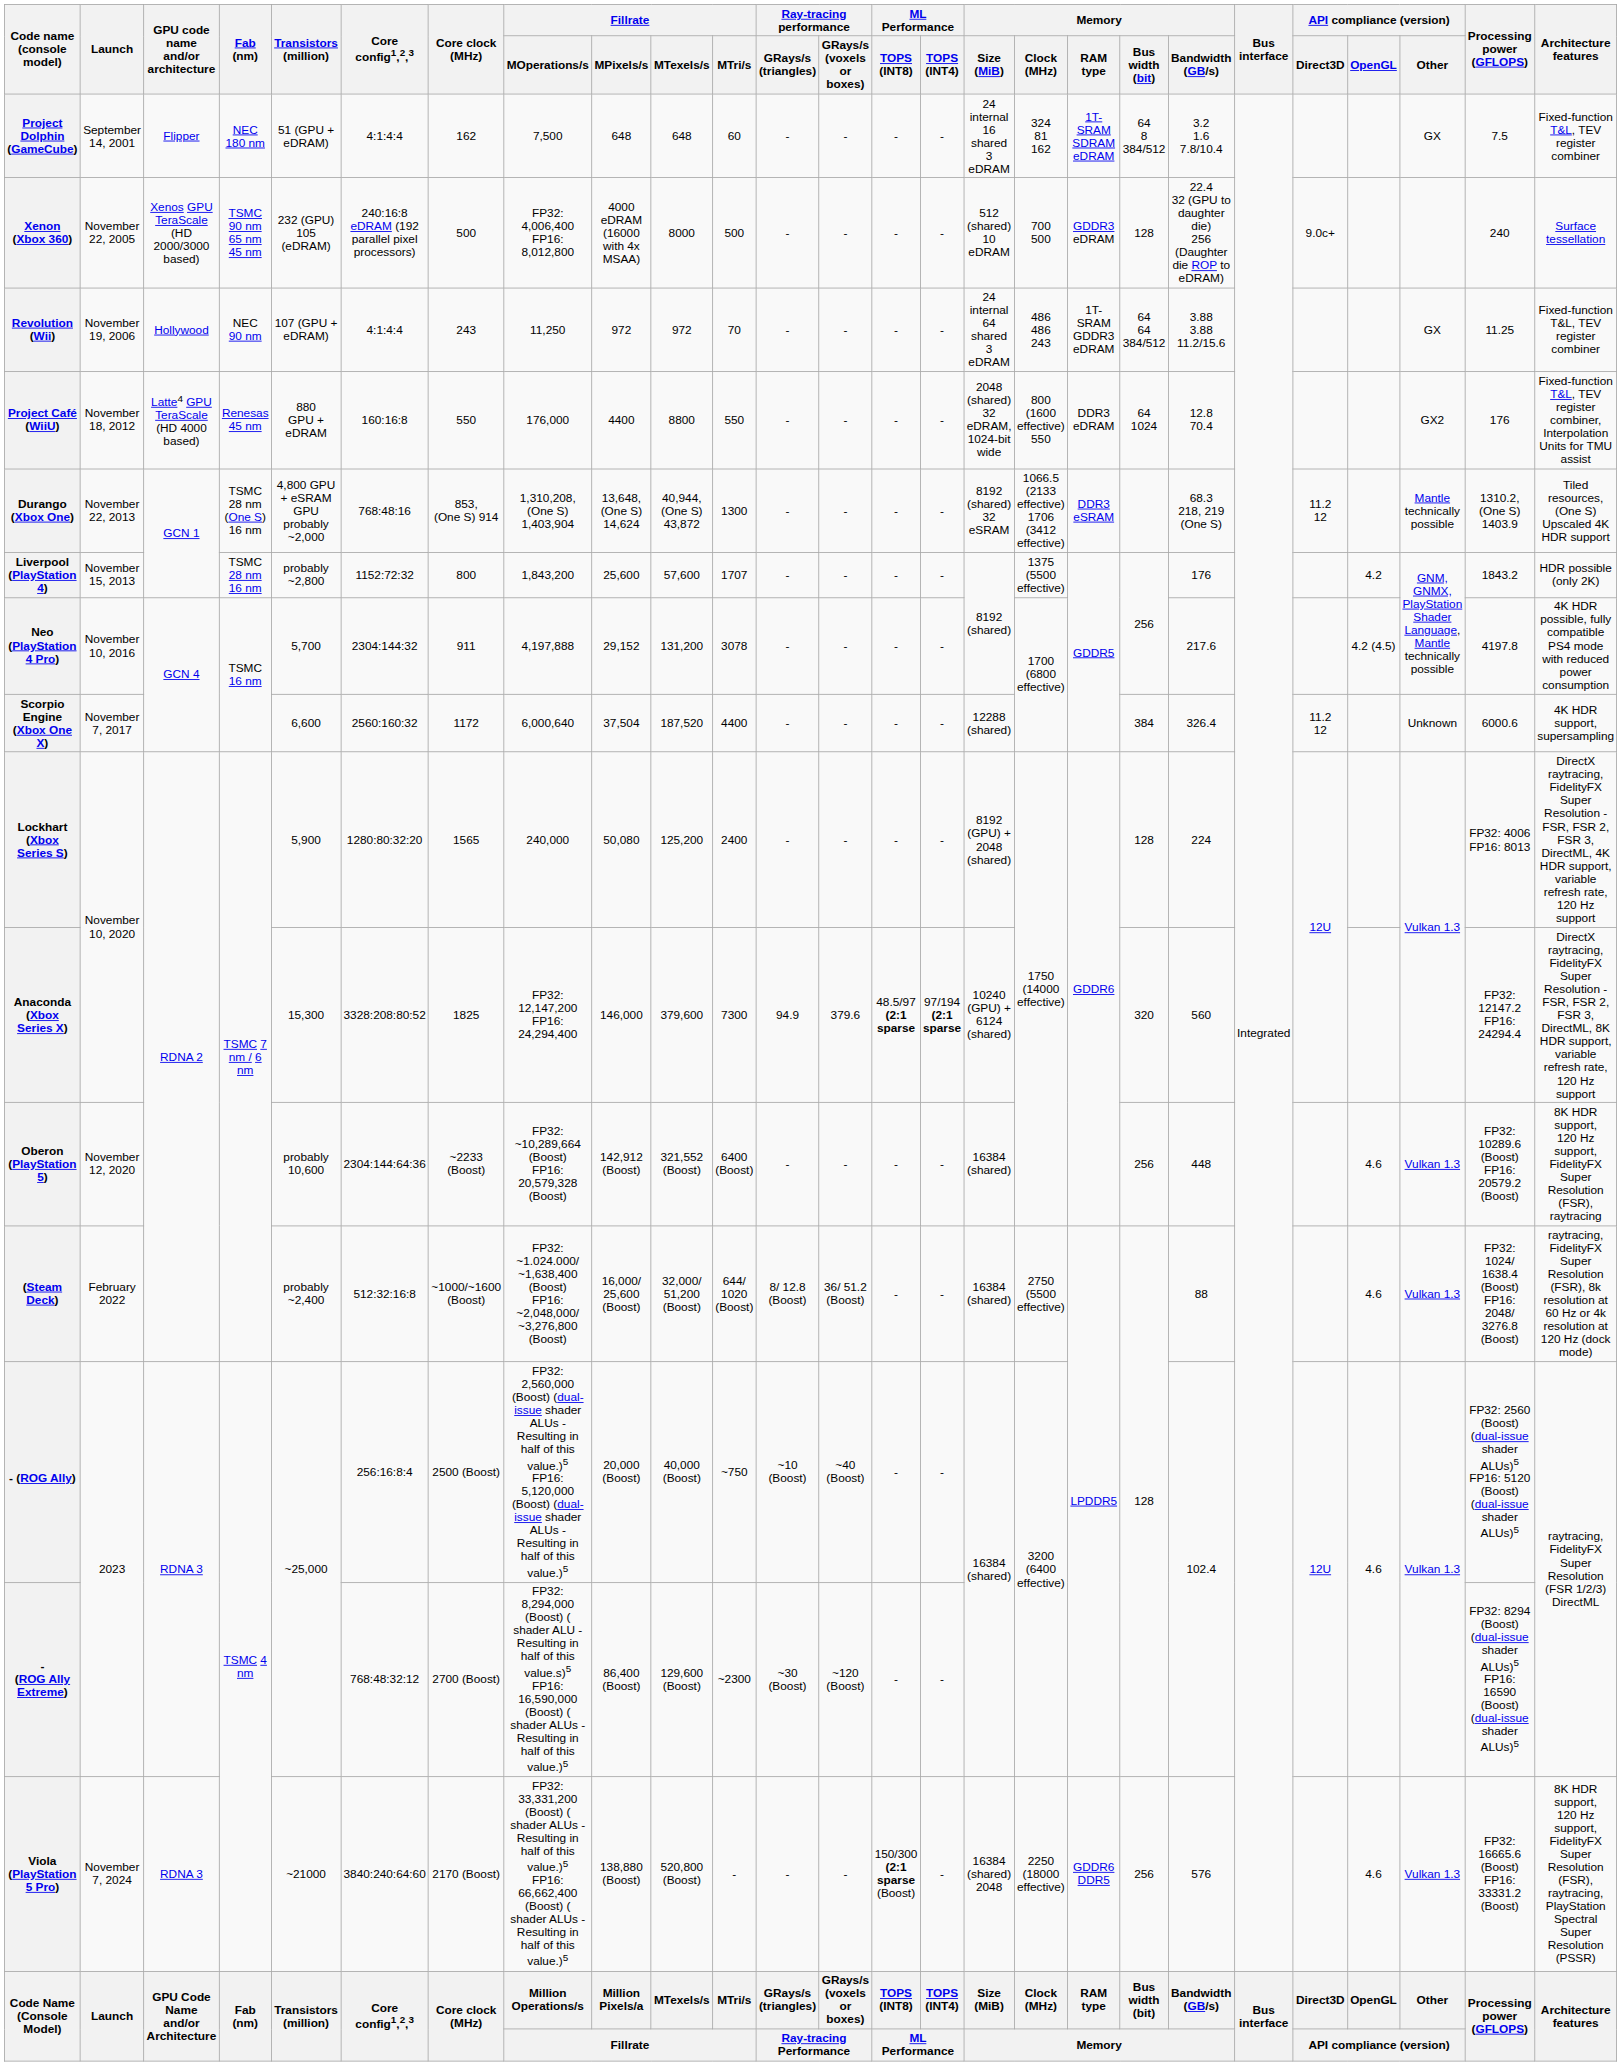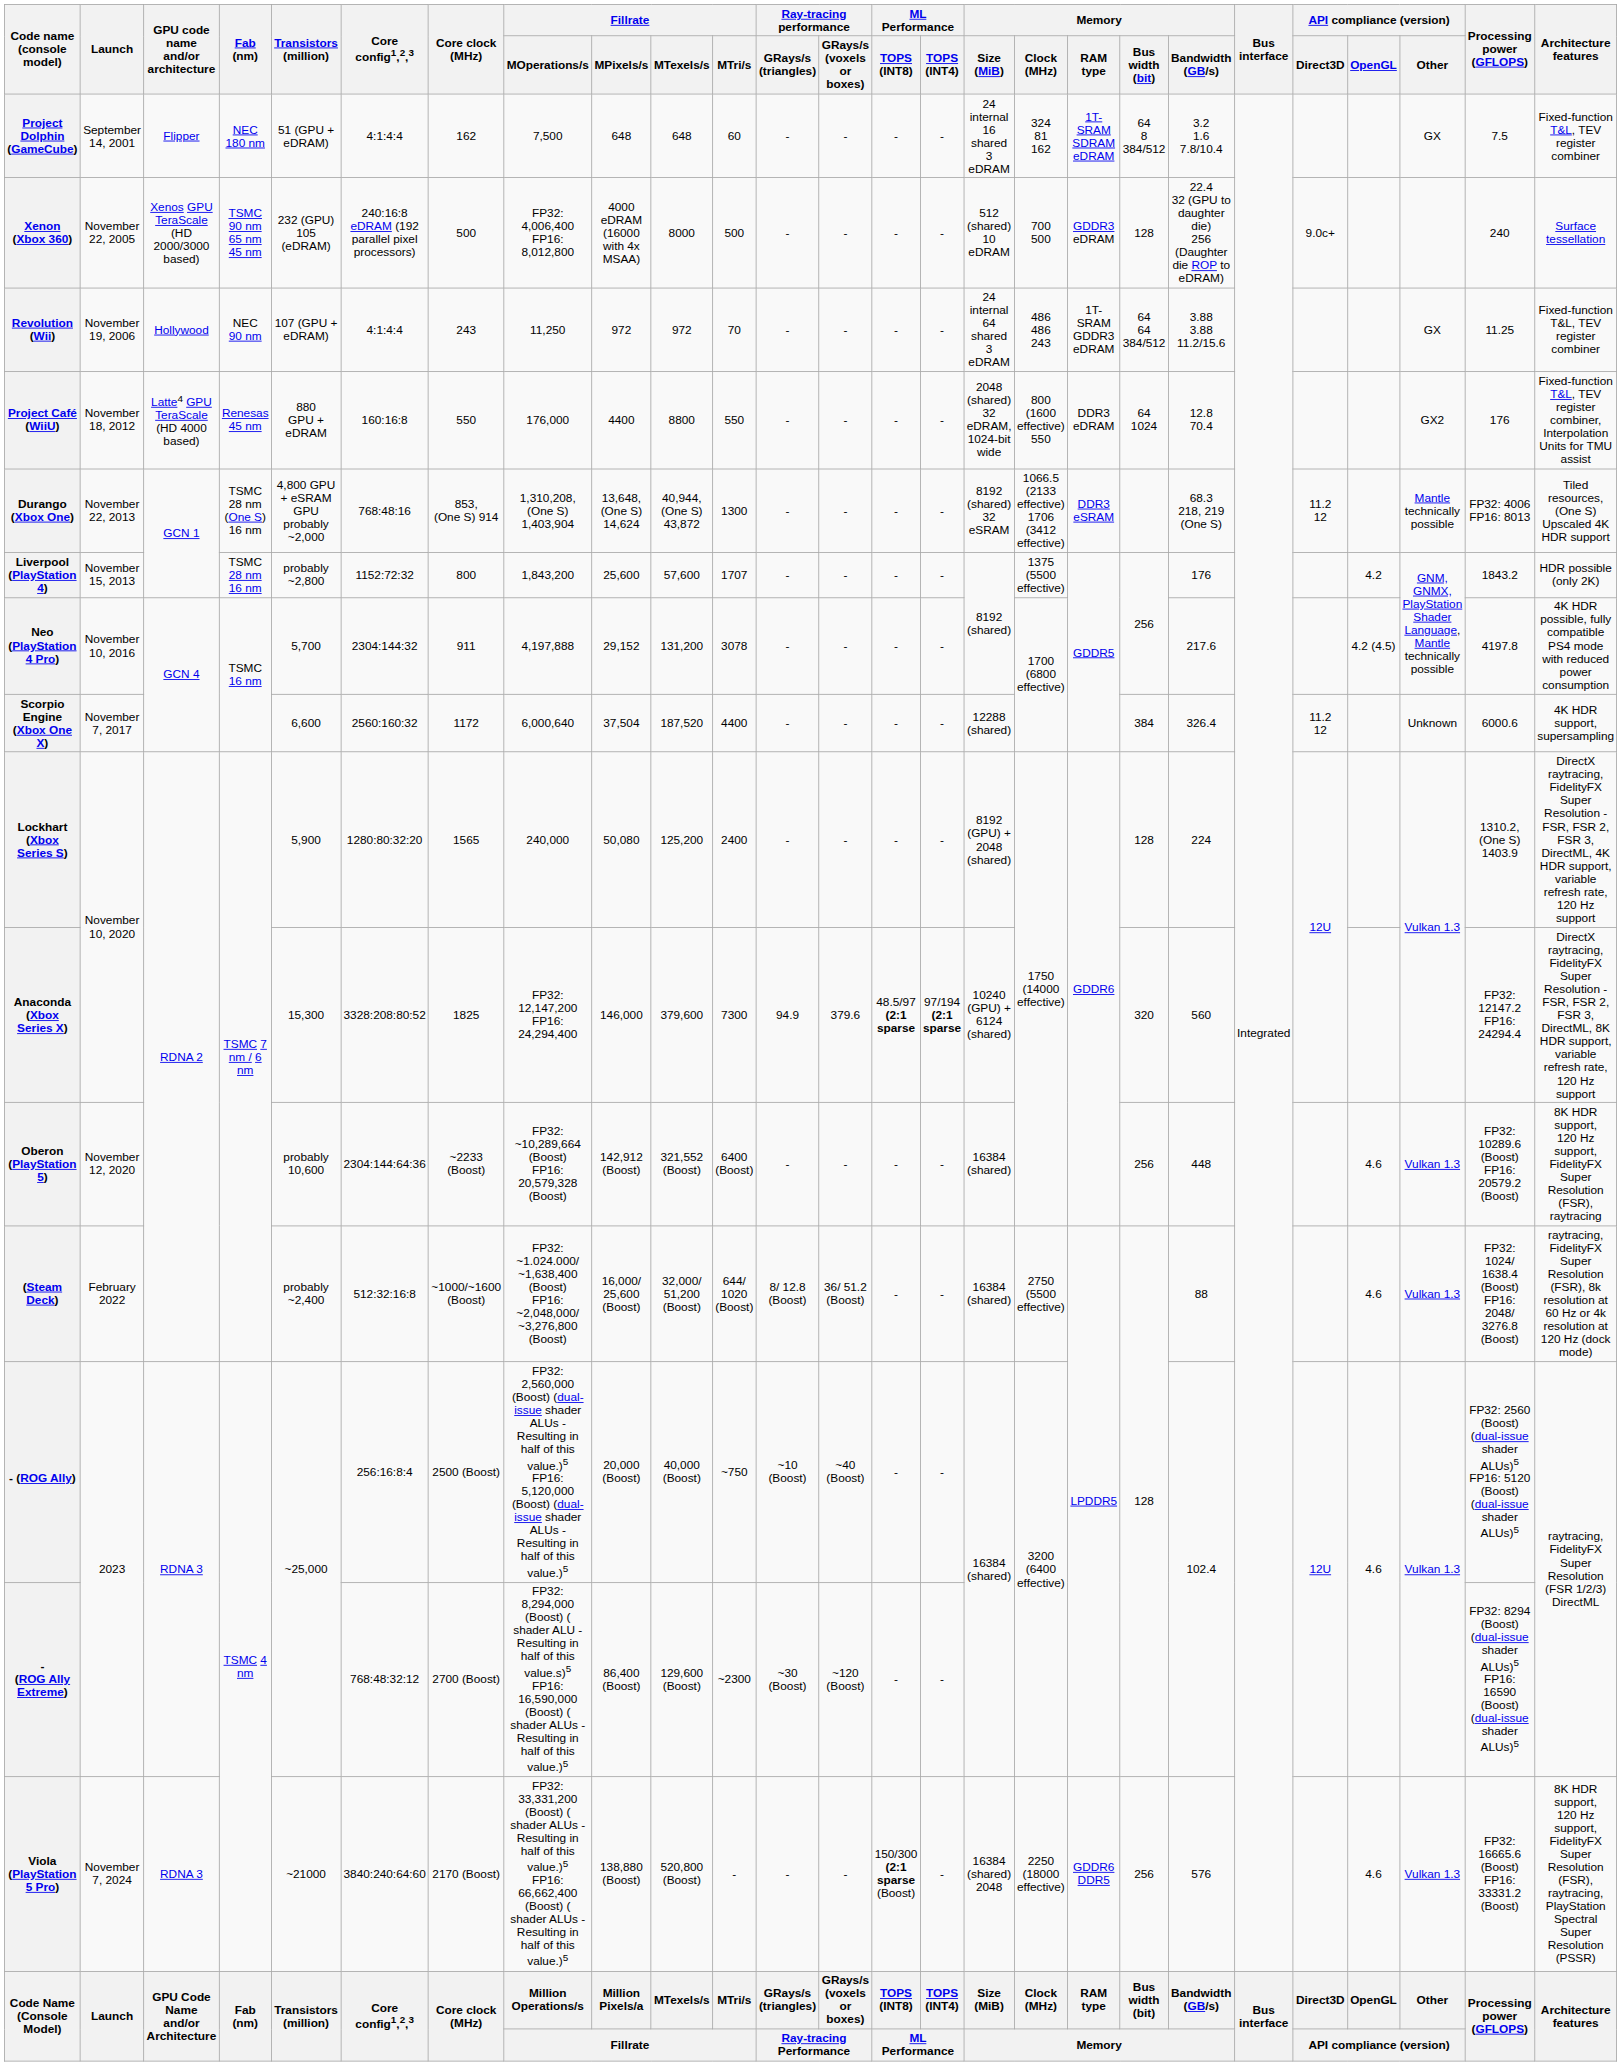(1500, 510) 1310.2, (One S) 1403.9 -> (1500, 510) FP32: 4006 FP16: 8013
(1500, 839) FP32: 4006 FP16: 8013 -> (1500, 839) 1310.2, (One S) 1403.9
